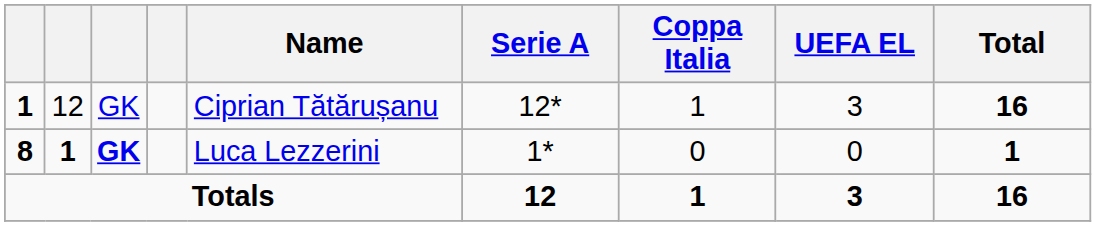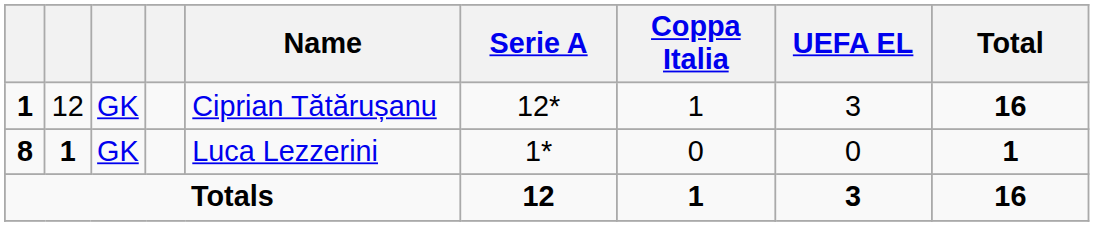(119, 151) bold -> (118, 151) normal
